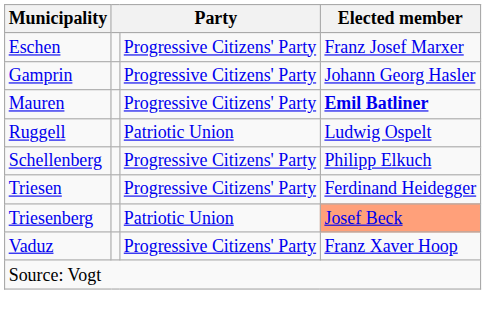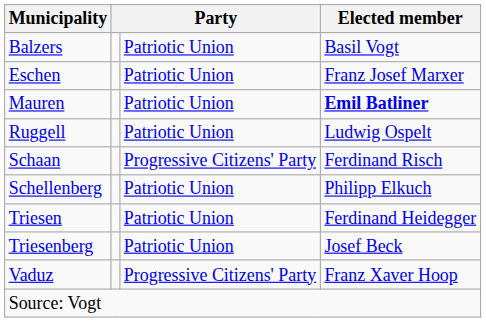+ row: (36, 47)
(220, 47) Progressive Citizens' Party -> (179, 75) Patriotic Union
- row: (41, 75)
(220, 103) Progressive Citizens' Party -> (179, 103) Patriotic Union
+ row: (35, 160)
(220, 160) Progressive Citizens' Party -> (179, 189) Patriotic Union
(220, 189) Progressive Citizens' Party -> (179, 217) Patriotic Union
(363, 217) lightsalmon background -> (363, 246) no background
